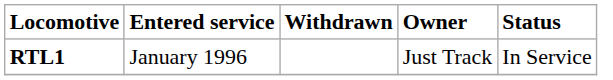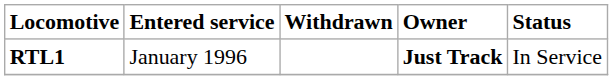(447, 56) normal -> (453, 56) bold
